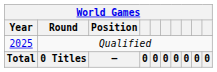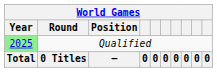(21, 44) no background -> (21, 44) lightgreen background
